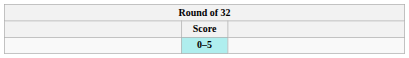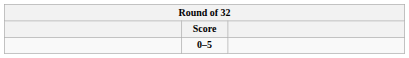(205, 45) paleturquoise background -> (205, 45) no background
